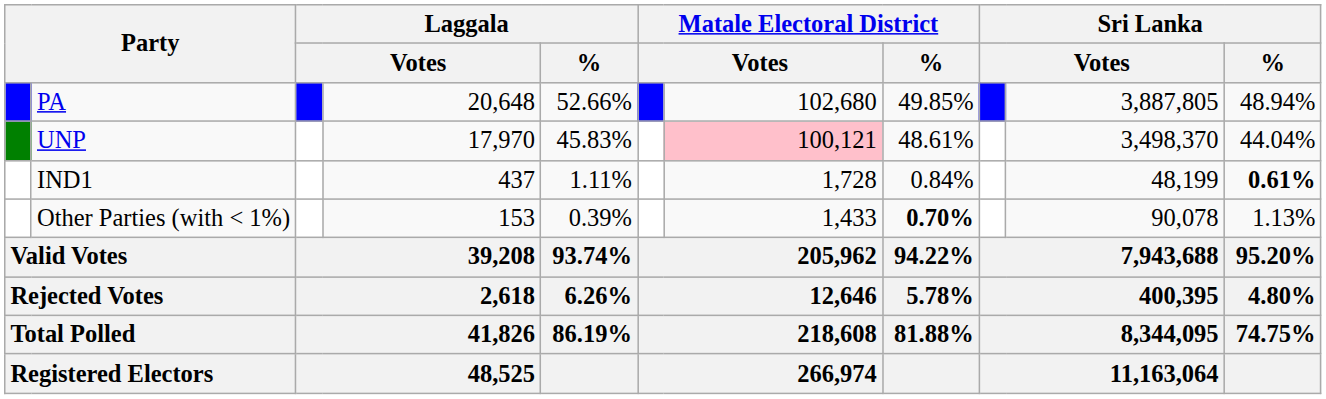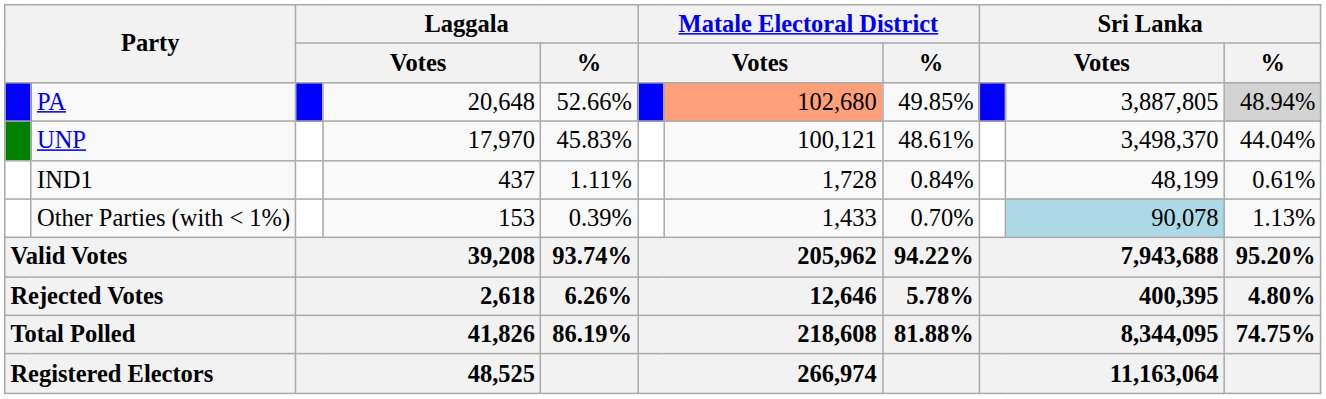(837, 101) no background -> (837, 101) lightsalmon background
(1278, 101) no background -> (1278, 101) lightgrey background
(837, 140) pink background -> (837, 140) no background
(1282, 179) bold -> (1284, 179) normal
(940, 218) bold -> (942, 218) normal
(1185, 218) no background -> (1185, 218) lightblue background
